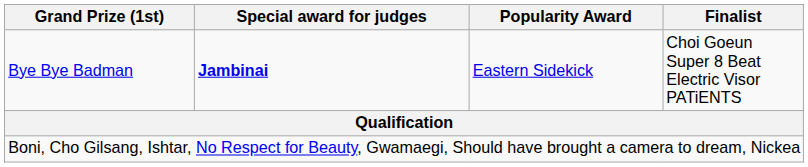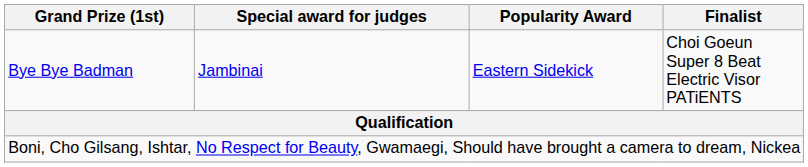(233, 70) bold -> (230, 70) normal
